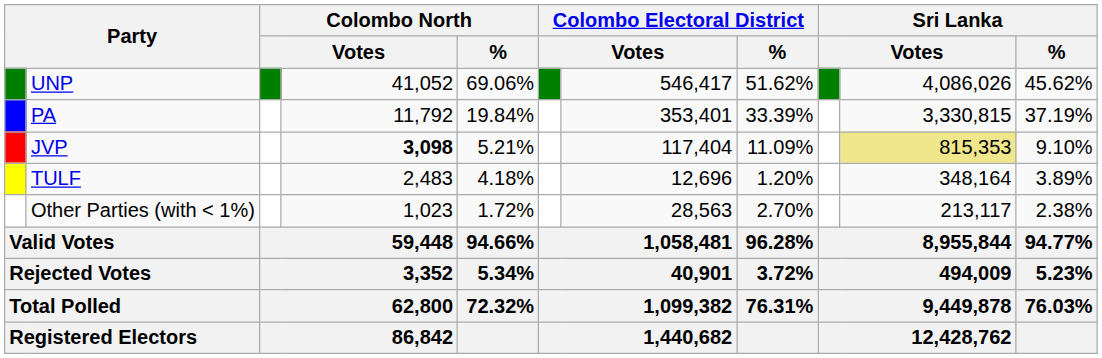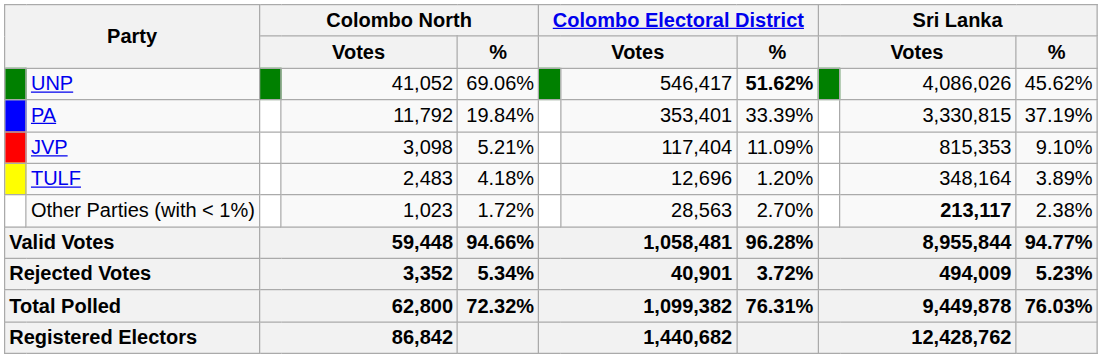(779, 83) normal -> (779, 83) bold
(428, 147) bold -> (428, 147) normal
(975, 147) khaki background -> (975, 147) no background
(976, 210) normal -> (976, 210) bold
